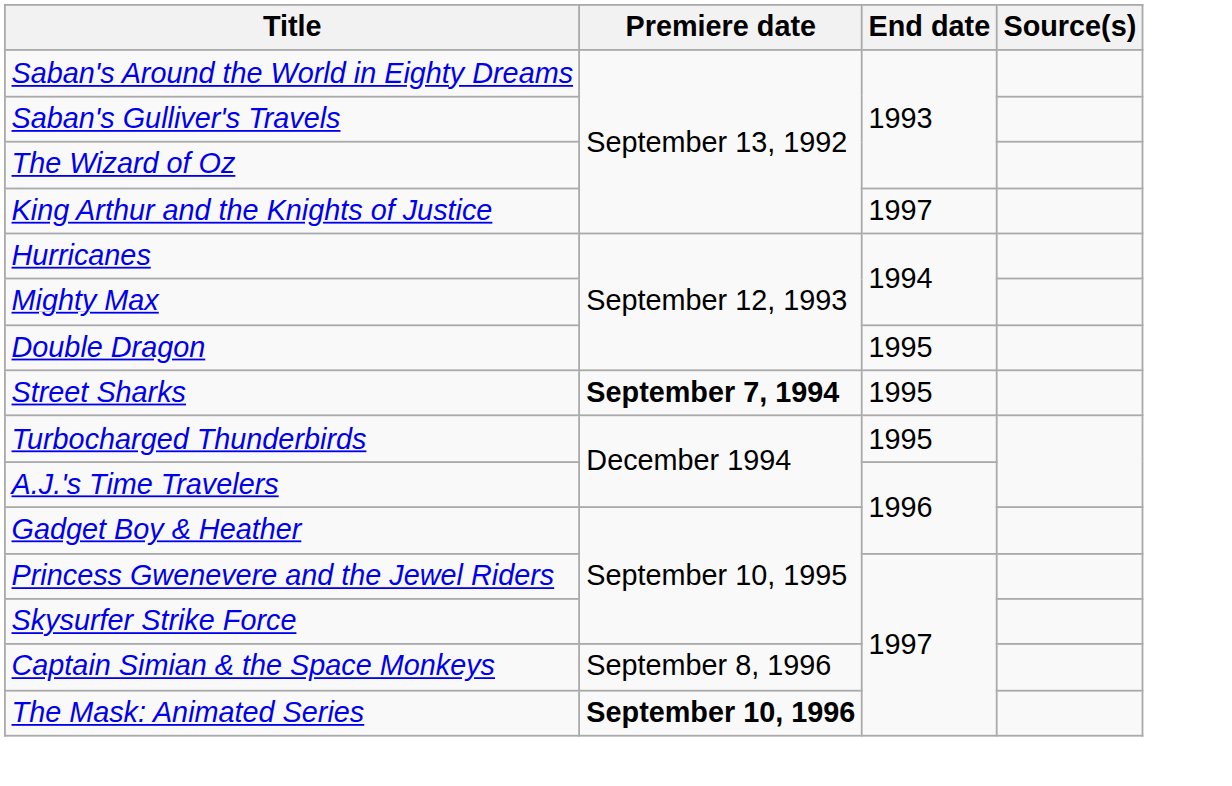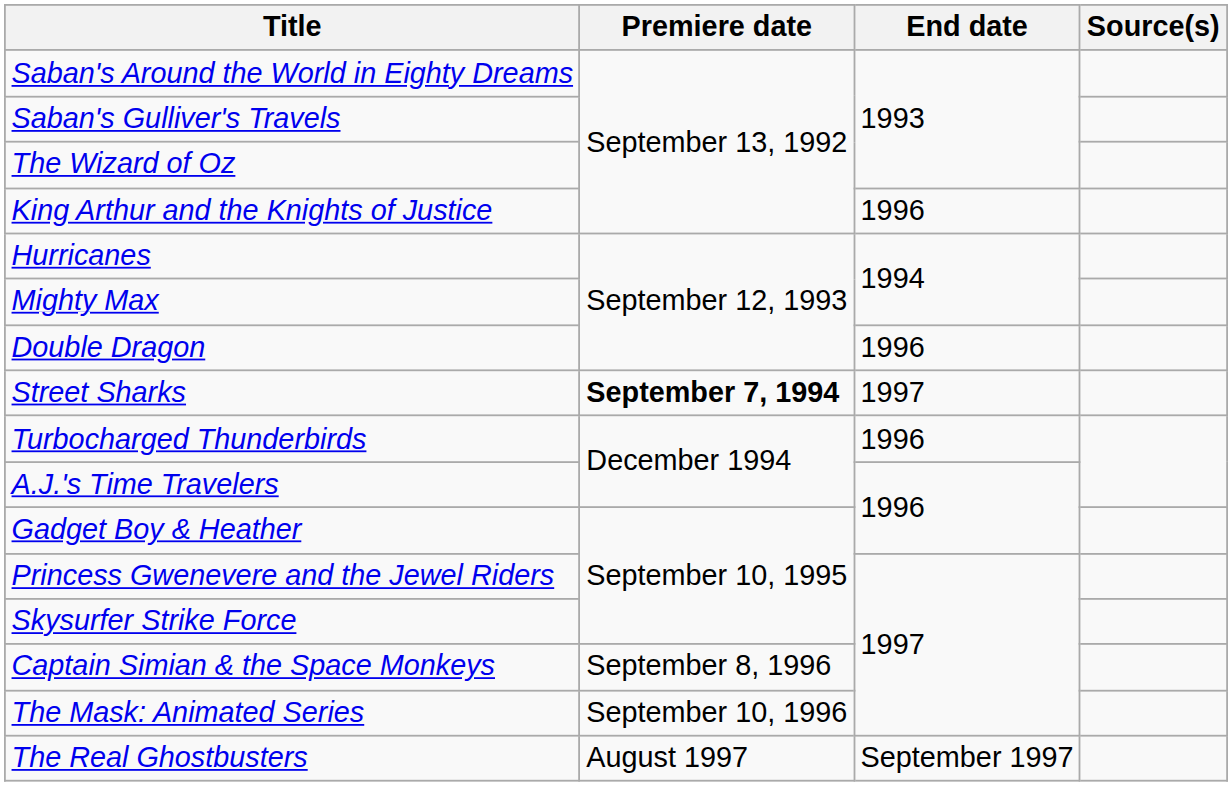(901, 210) 1997 -> (893, 210) 1996
(901, 347) 1995 -> (893, 347) 1996
(901, 392) 1995 -> (893, 392) 1997
(901, 438) 1995 -> (893, 438) 1996
(721, 712) bold -> (717, 712) normal
+ row: (160, 758)
